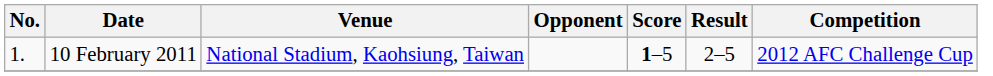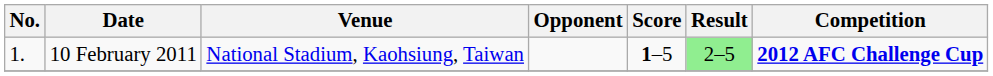(719, 53) no background -> (719, 53) lightgreen background
(865, 53) normal -> (870, 53) bold
